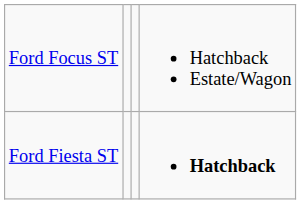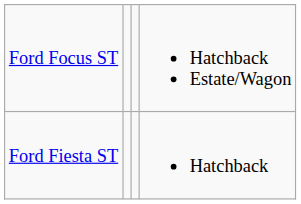(218, 166) bold -> (218, 166) normal
